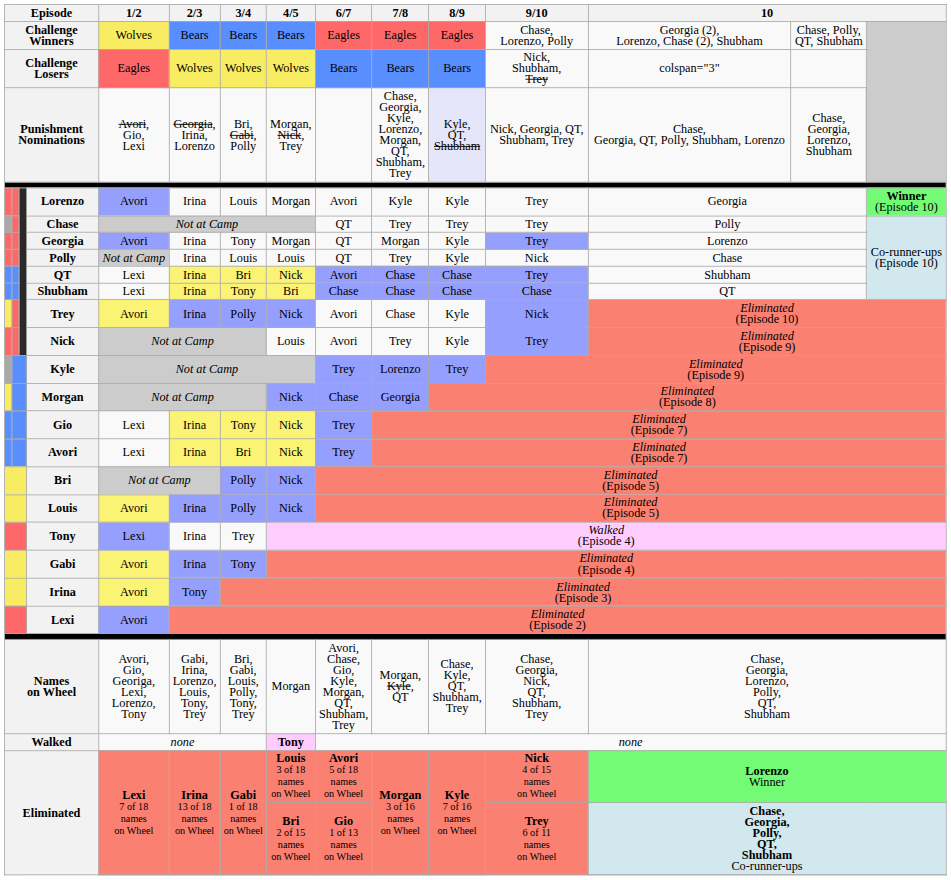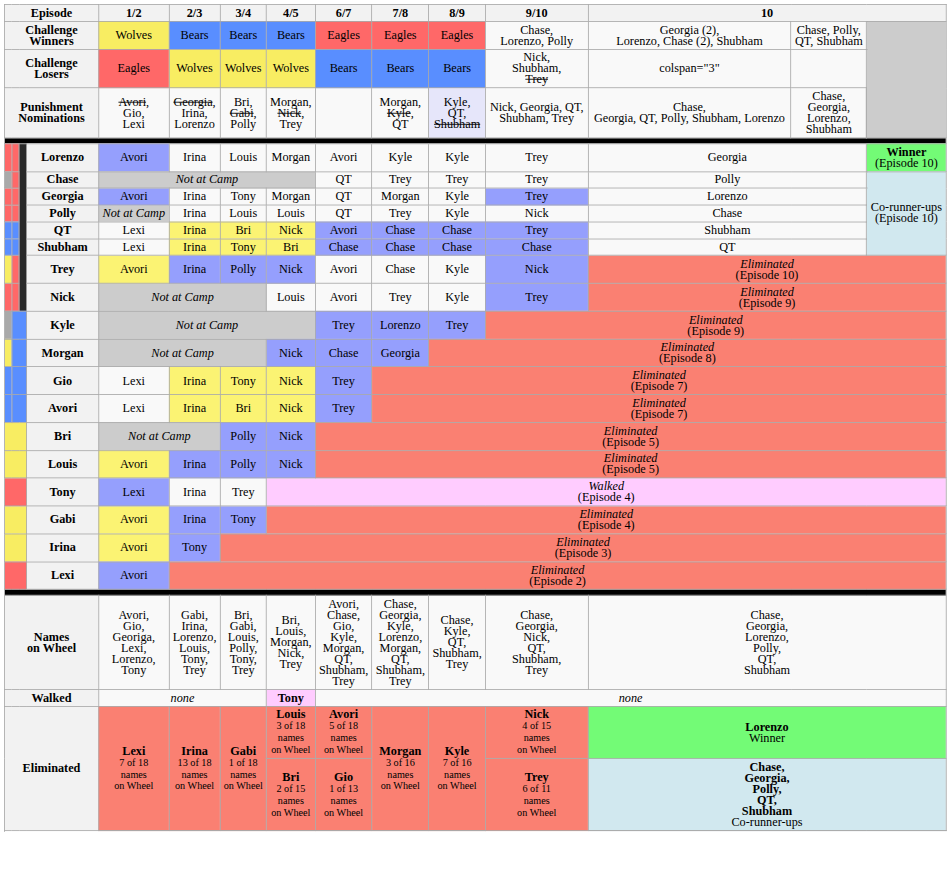(400, 135) Chase, Georgia, Kyle, Lorenzo, Morgan, QT, Shubham, Trey -> (400, 113) Morgan, Kyle, QT
(291, 686) Morgan -> (291, 642) Bri, Louis, Morgan, Nick, Trey
(400, 686) Morgan, Kyle, QT -> (400, 642) Chase, Georgia, Kyle, Lorenzo, Morgan, QT, Shubham, Trey
